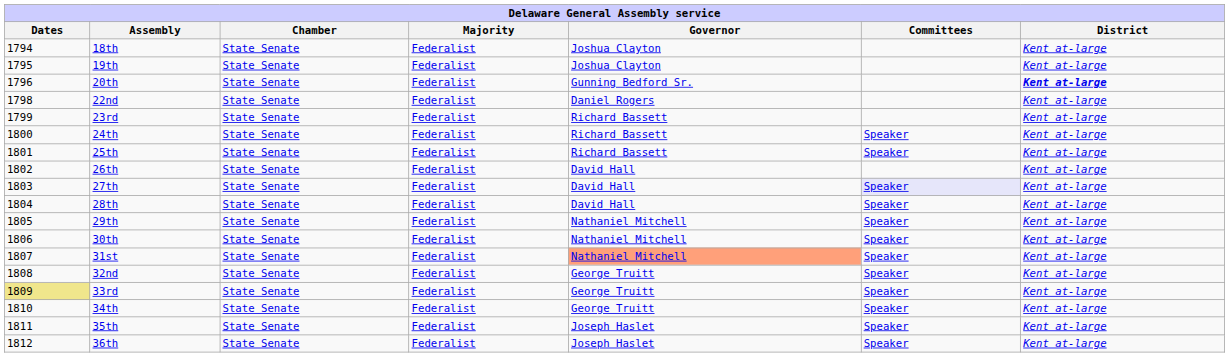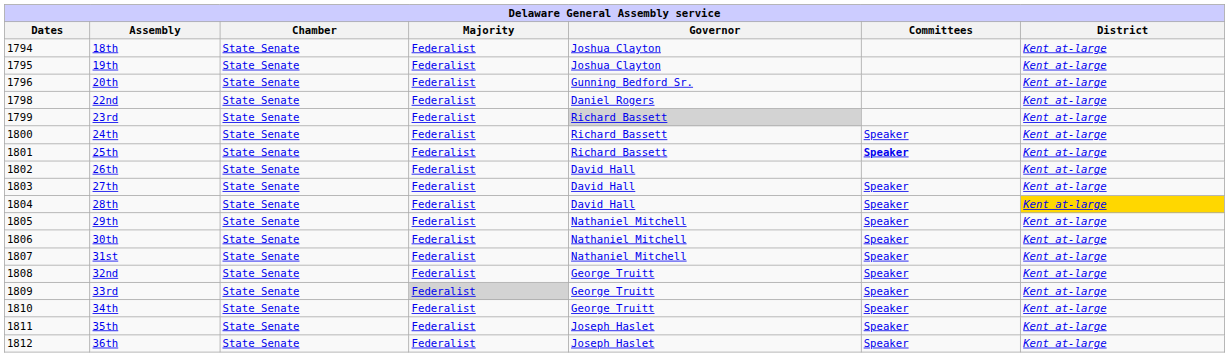(1065, 83) bold -> (1065, 83) normal
(619, 117) no background -> (619, 117) lightgrey background
(886, 152) normal -> (886, 152) bold
(886, 187) lavender background -> (886, 187) no background
(1065, 204) no background -> (1065, 204) gold background
(629, 256) lightsalmon background -> (629, 256) no background
(20, 291) khaki background -> (20, 291) no background
(444, 291) no background -> (444, 291) lightgrey background
